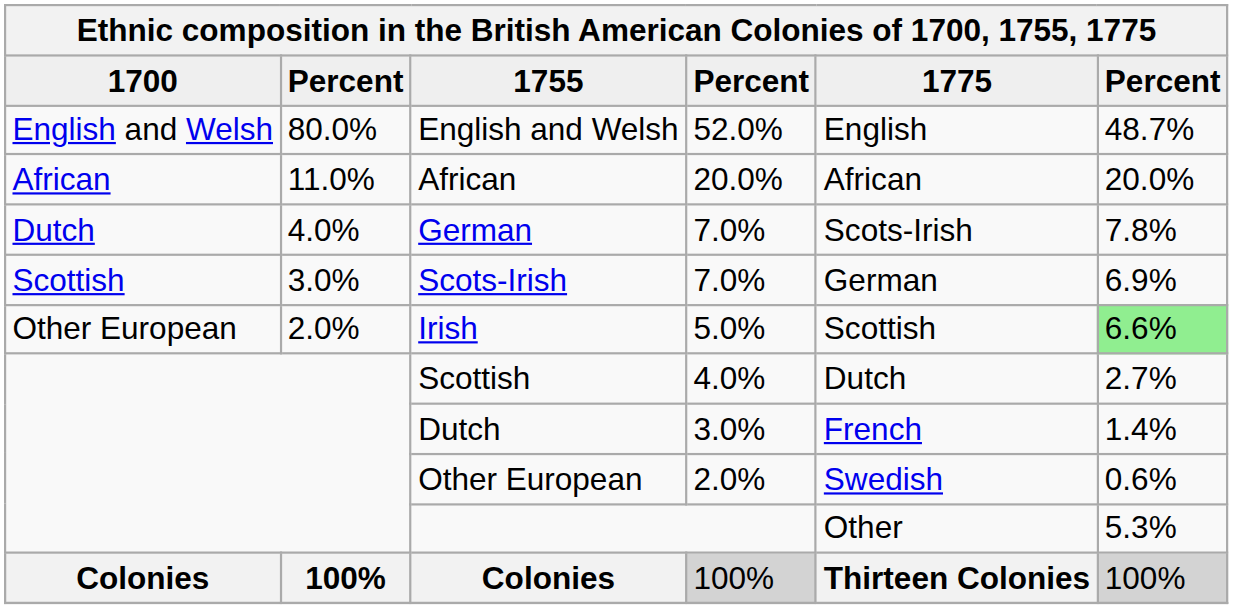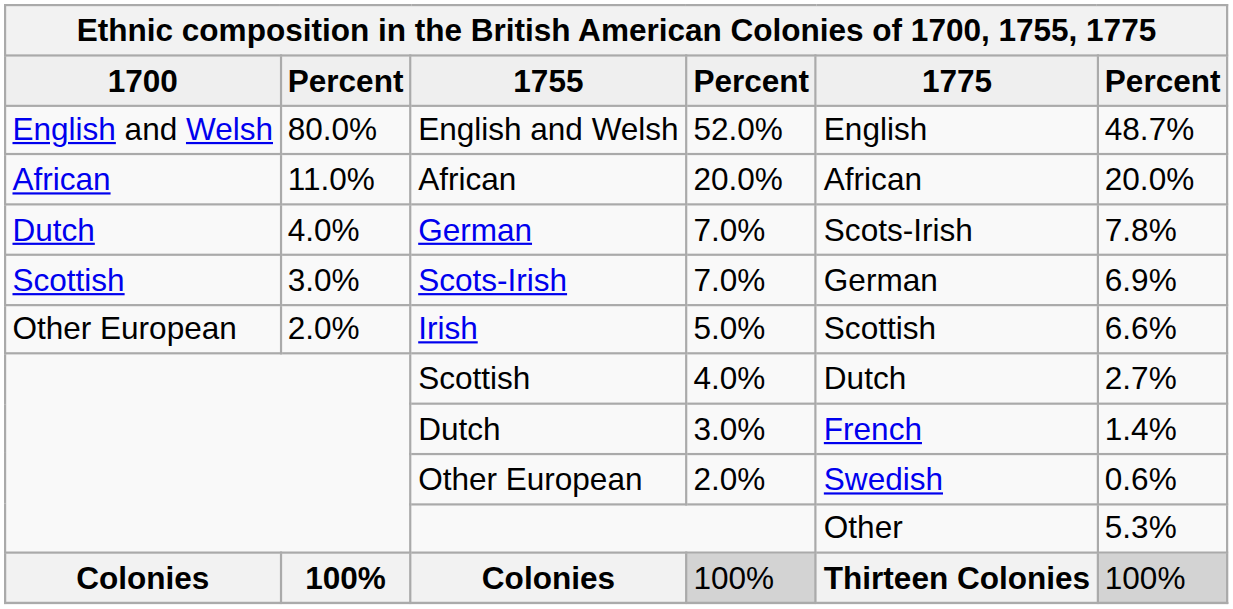(1141, 329) lightgreen background -> (1141, 329) no background
